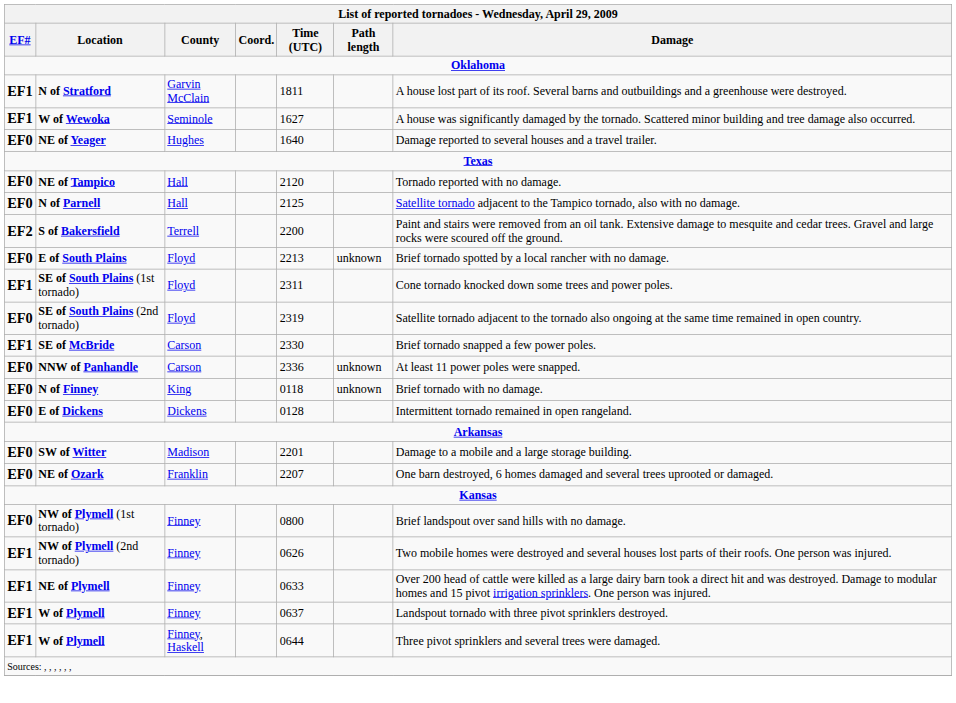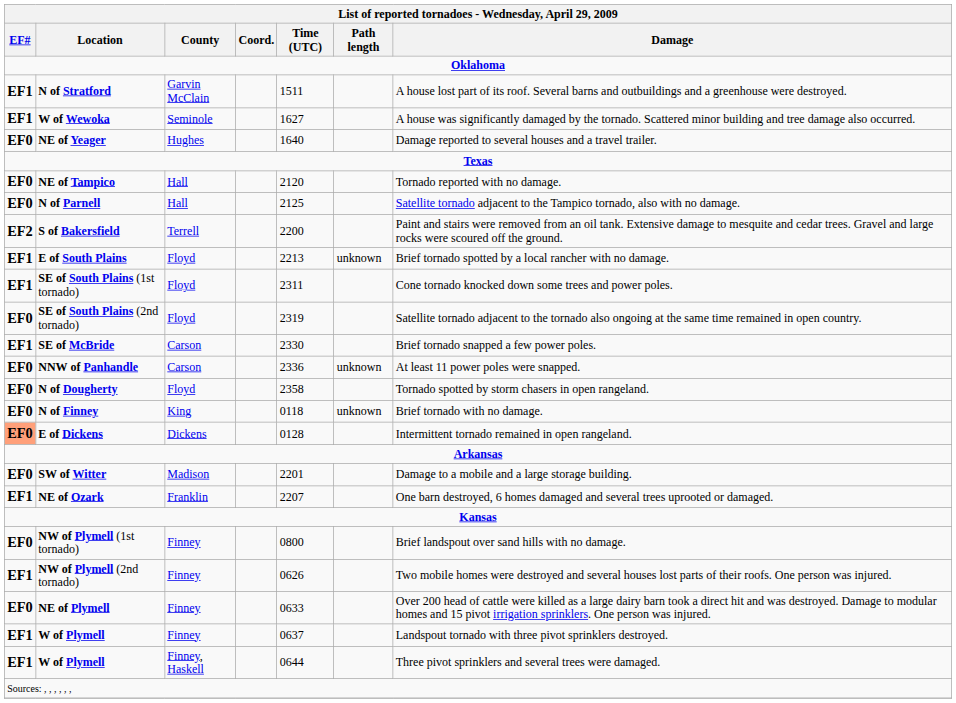(291, 91) 1811 -> (291, 91) 1511
(20, 258) EF0 -> (20, 258) EF1
+ row: (78, 389)
(20, 411) no background -> (20, 433) lightsalmon background
(20, 474) EF0 -> (20, 496) EF1
(20, 585) EF1 -> (20, 608) EF0
